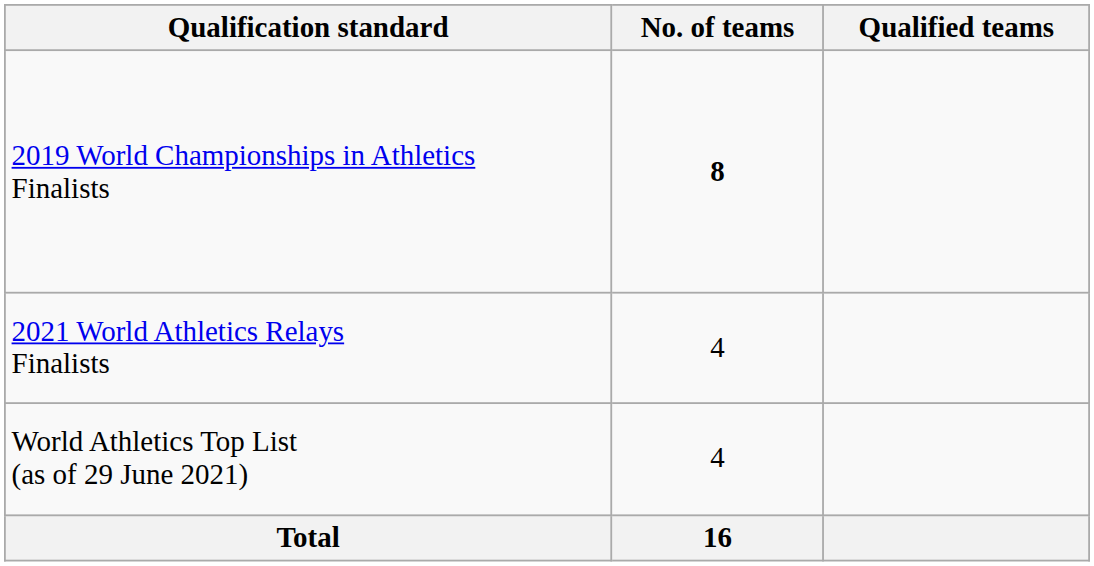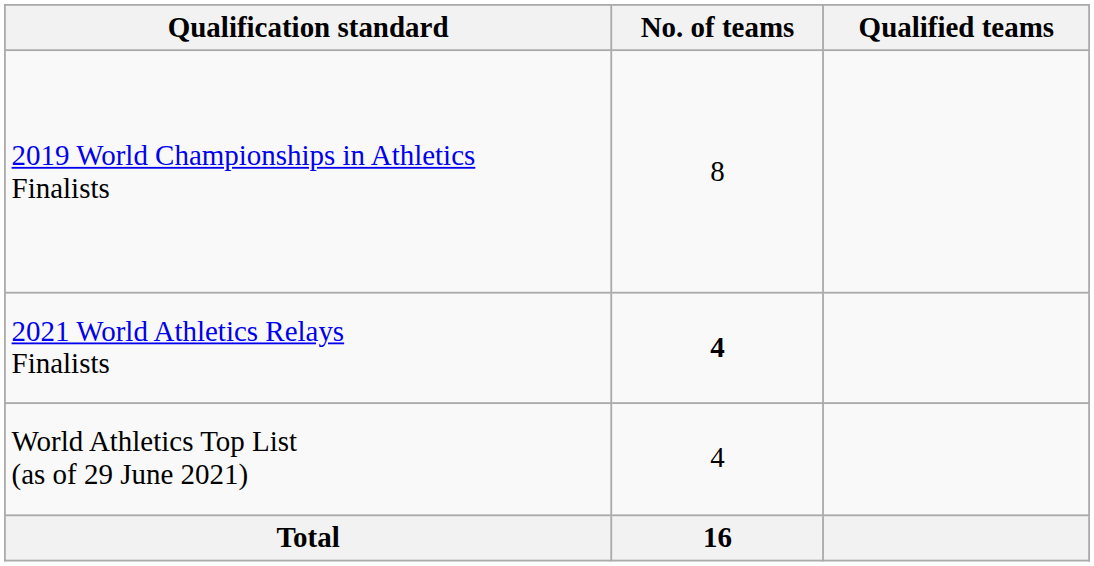(717, 171) bold -> (717, 171) normal
(717, 347) normal -> (717, 347) bold
